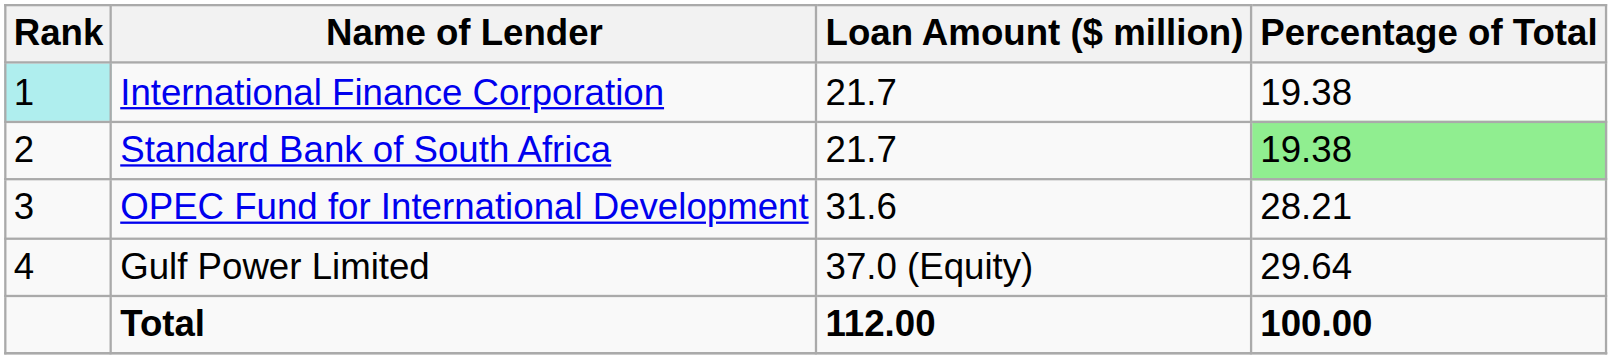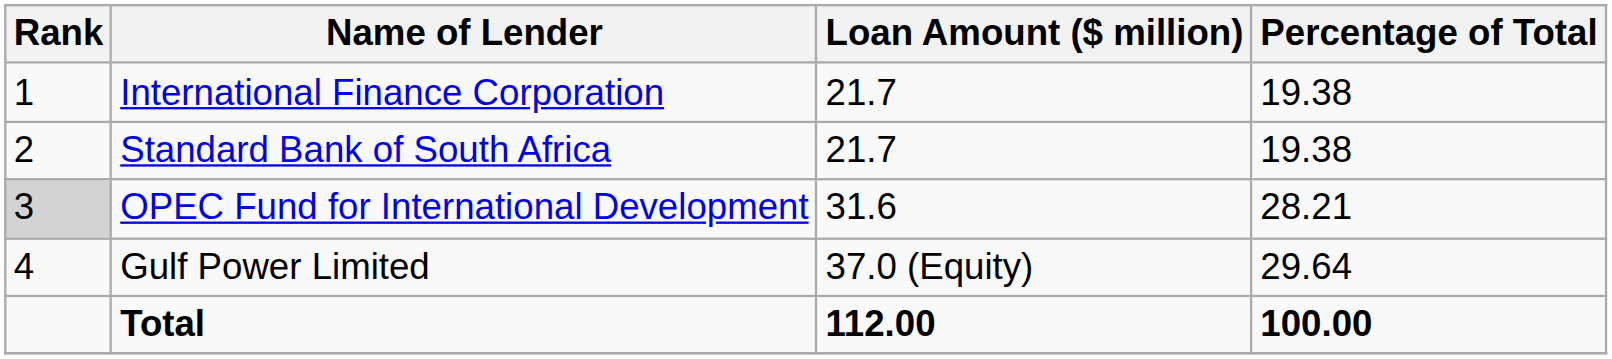(24, 91) paleturquoise background -> (24, 91) no background
(1306, 149) lightgreen background -> (1306, 149) no background
(24, 207) no background -> (24, 207) lightgrey background
